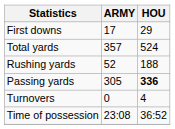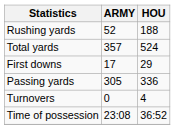rows swapped: (34, 30) <-> (41, 64)
(149, 81) bold -> (149, 81) normal
